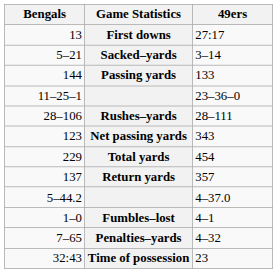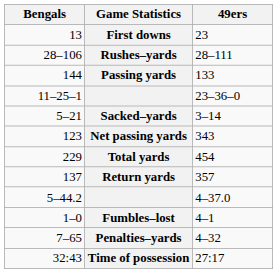(210, 34) 27:17 -> (202, 34) 23
rows swapped: (63, 116) <-> (69, 55)
(202, 258) 23 -> (210, 258) 27:17
